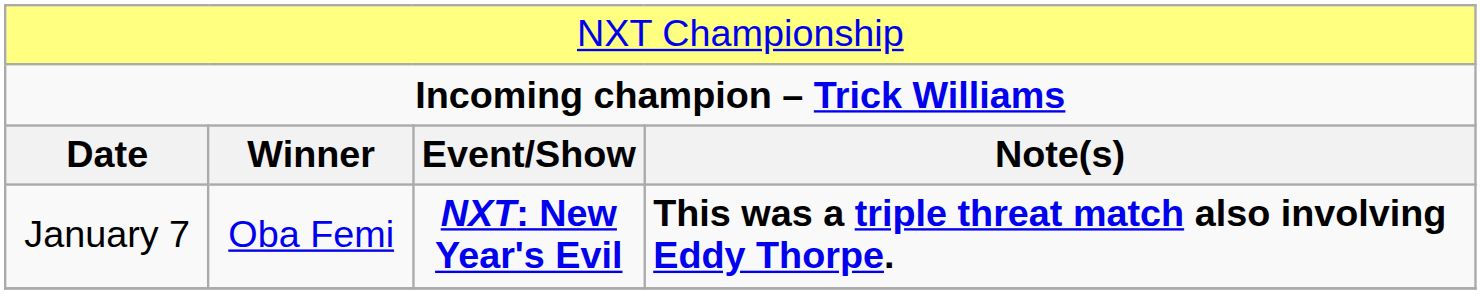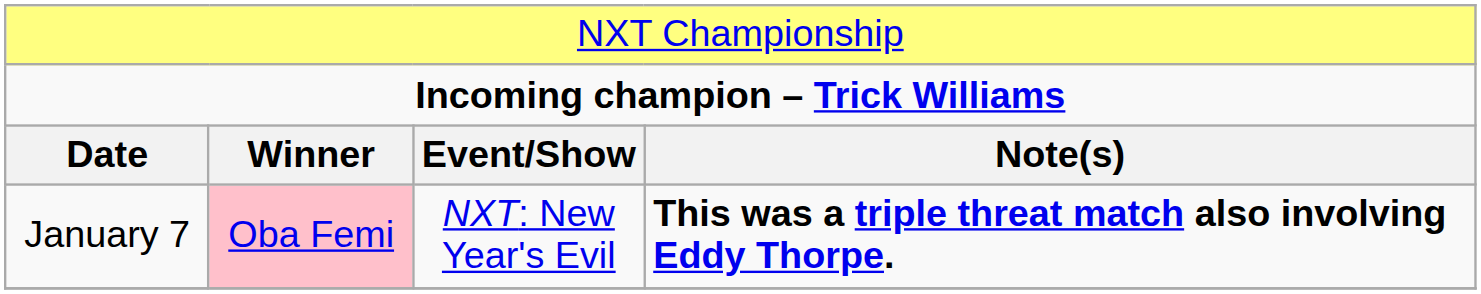(311, 235) no background -> (311, 235) pink background
(529, 235) bold -> (529, 235) normal
